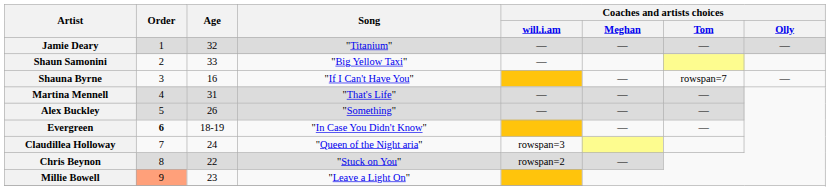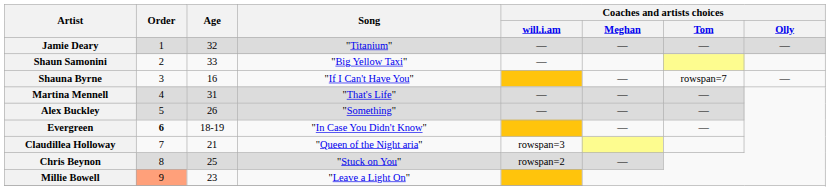(212, 144) 24 -> (212, 144) 21
(212, 161) 22 -> (212, 161) 25
